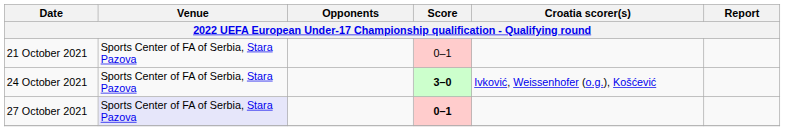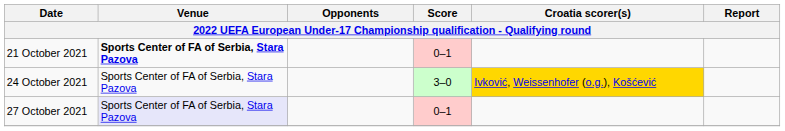(187, 53) normal -> (192, 53) bold
(443, 82) bold -> (443, 82) normal
(565, 82) no background -> (565, 82) gold background
(443, 112) bold -> (443, 112) normal
